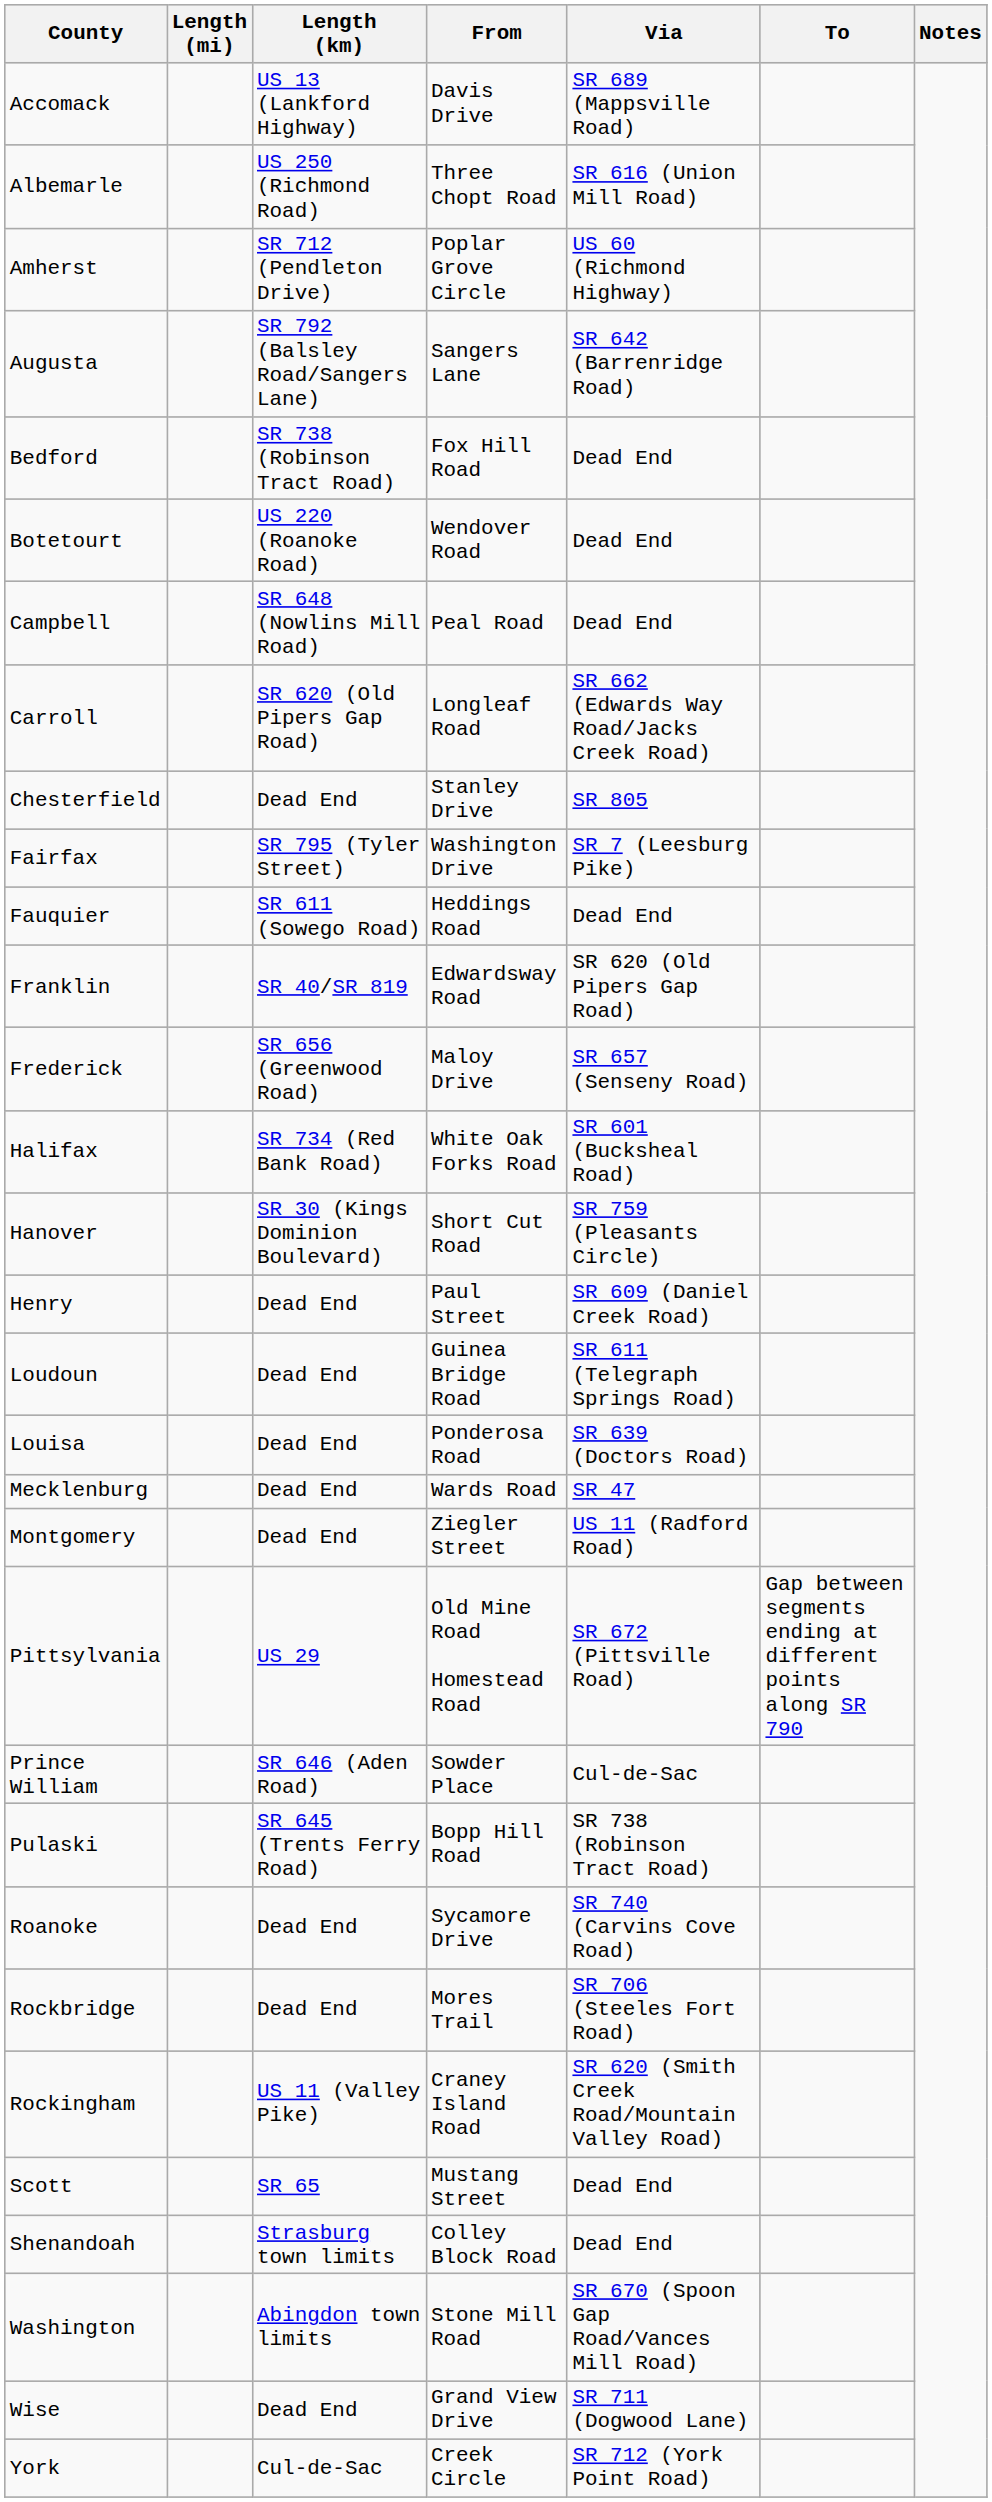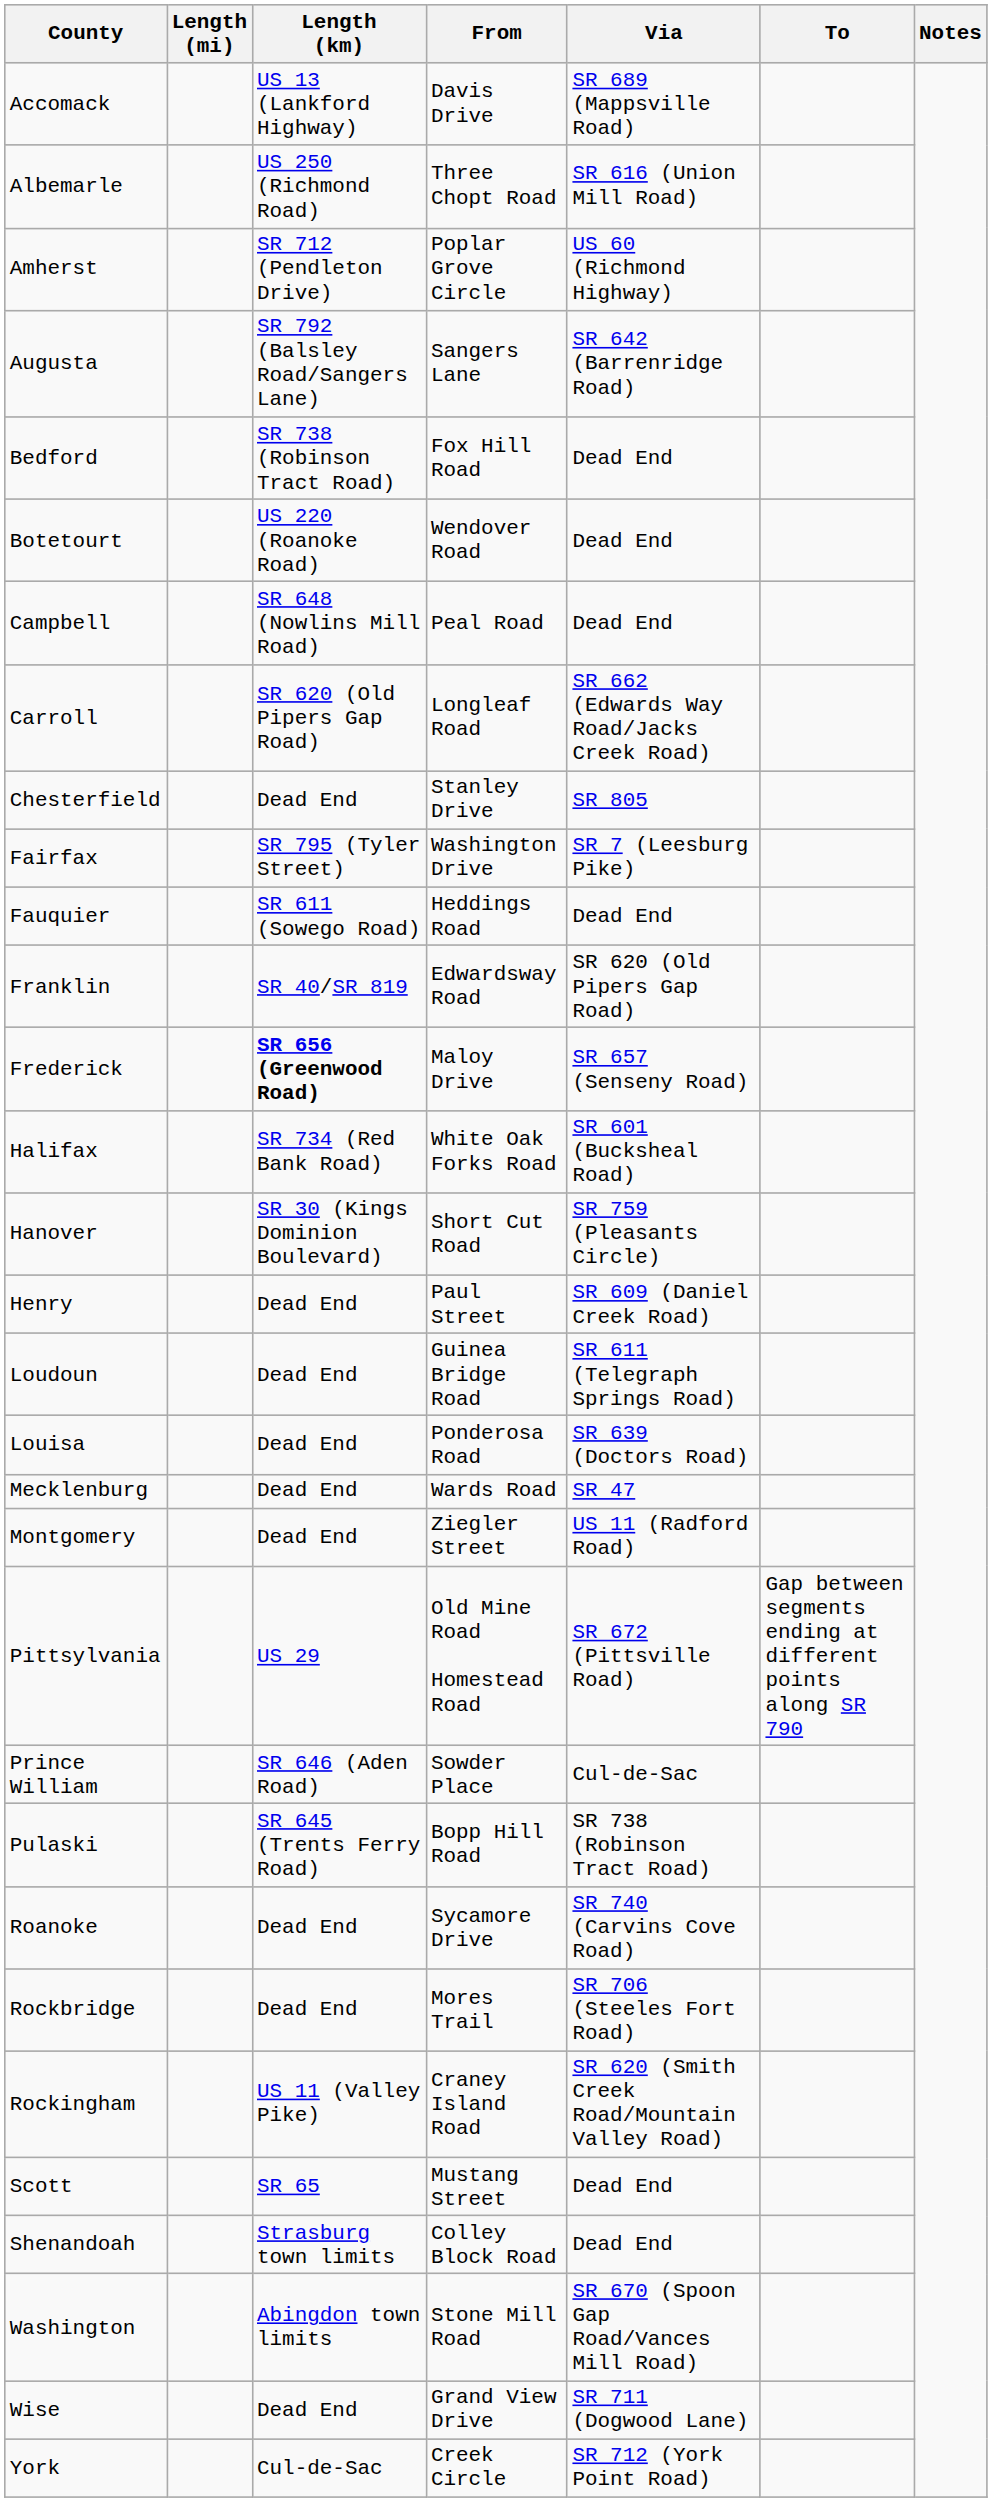(320, 1069) normal -> (320, 1069) bold
